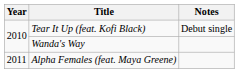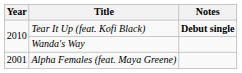(207, 28) normal -> (208, 28) bold
(17, 60) 2011 -> (17, 60) 2001
